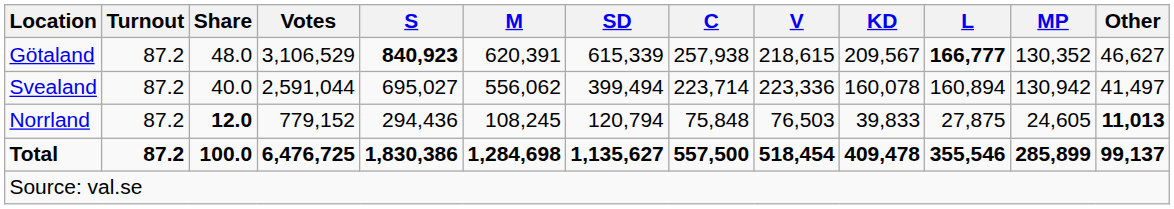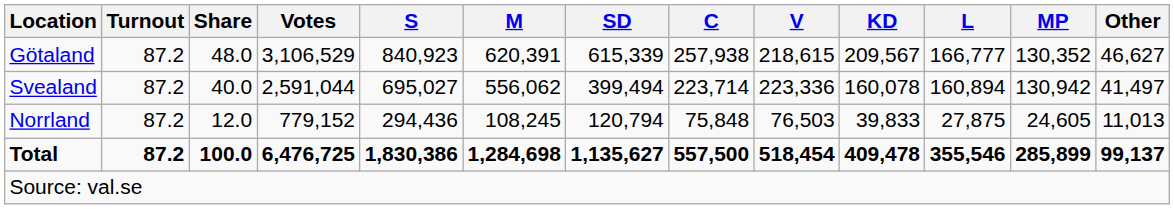(420, 54) bold -> (420, 54) normal
(968, 54) bold -> (968, 54) normal
(232, 120) bold -> (232, 120) normal
(1133, 120) bold -> (1133, 120) normal
